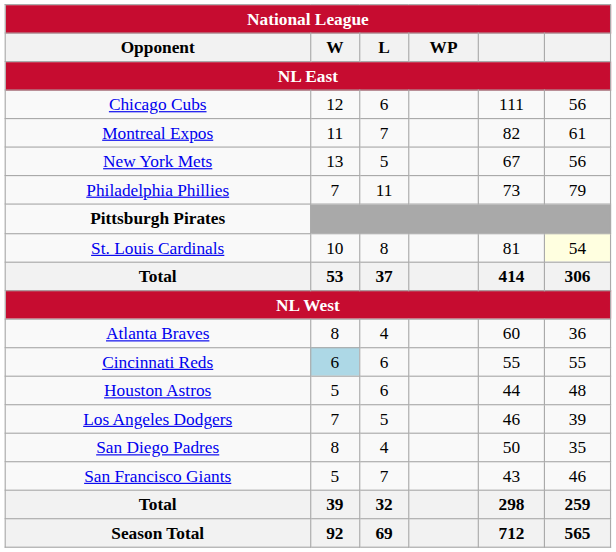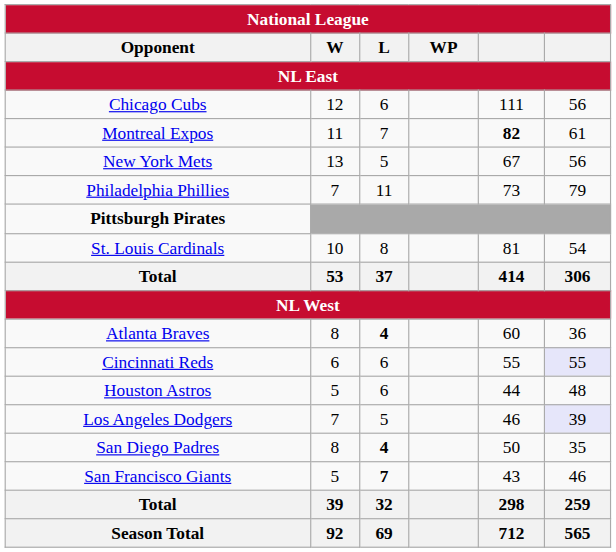(511, 133) normal -> (511, 133) bold
(578, 247) lightyellow background -> (578, 247) no background
(384, 333) normal -> (384, 333) bold
(335, 361) lightblue background -> (335, 361) no background
(578, 361) no background -> (578, 361) lavender background
(578, 418) no background -> (578, 418) lavender background
(384, 447) normal -> (384, 447) bold
(384, 475) normal -> (384, 475) bold
